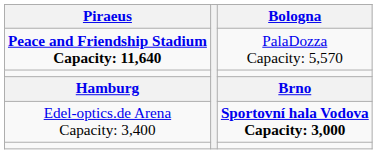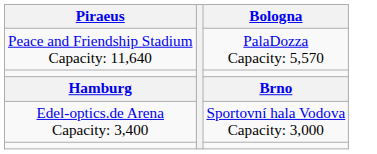(107, 49) bold -> (100, 49) normal
(295, 121) bold -> (276, 121) normal
